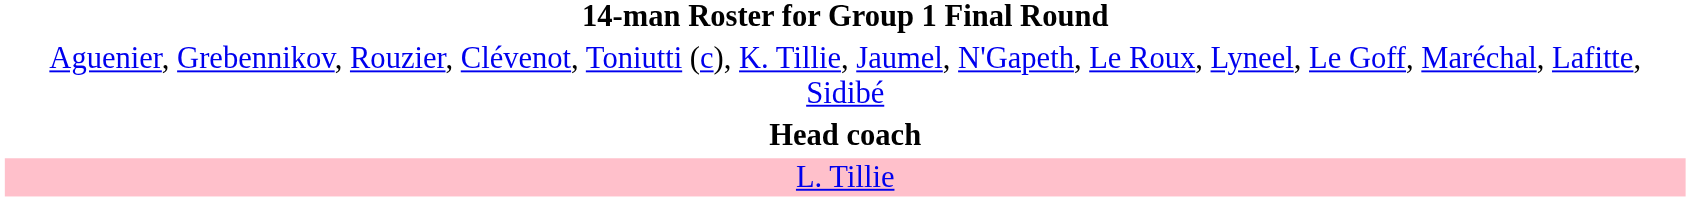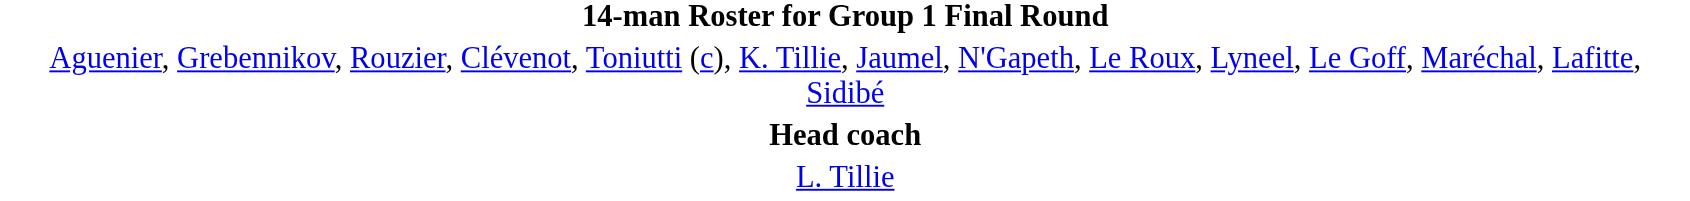(845, 176) pink background -> (845, 176) no background
